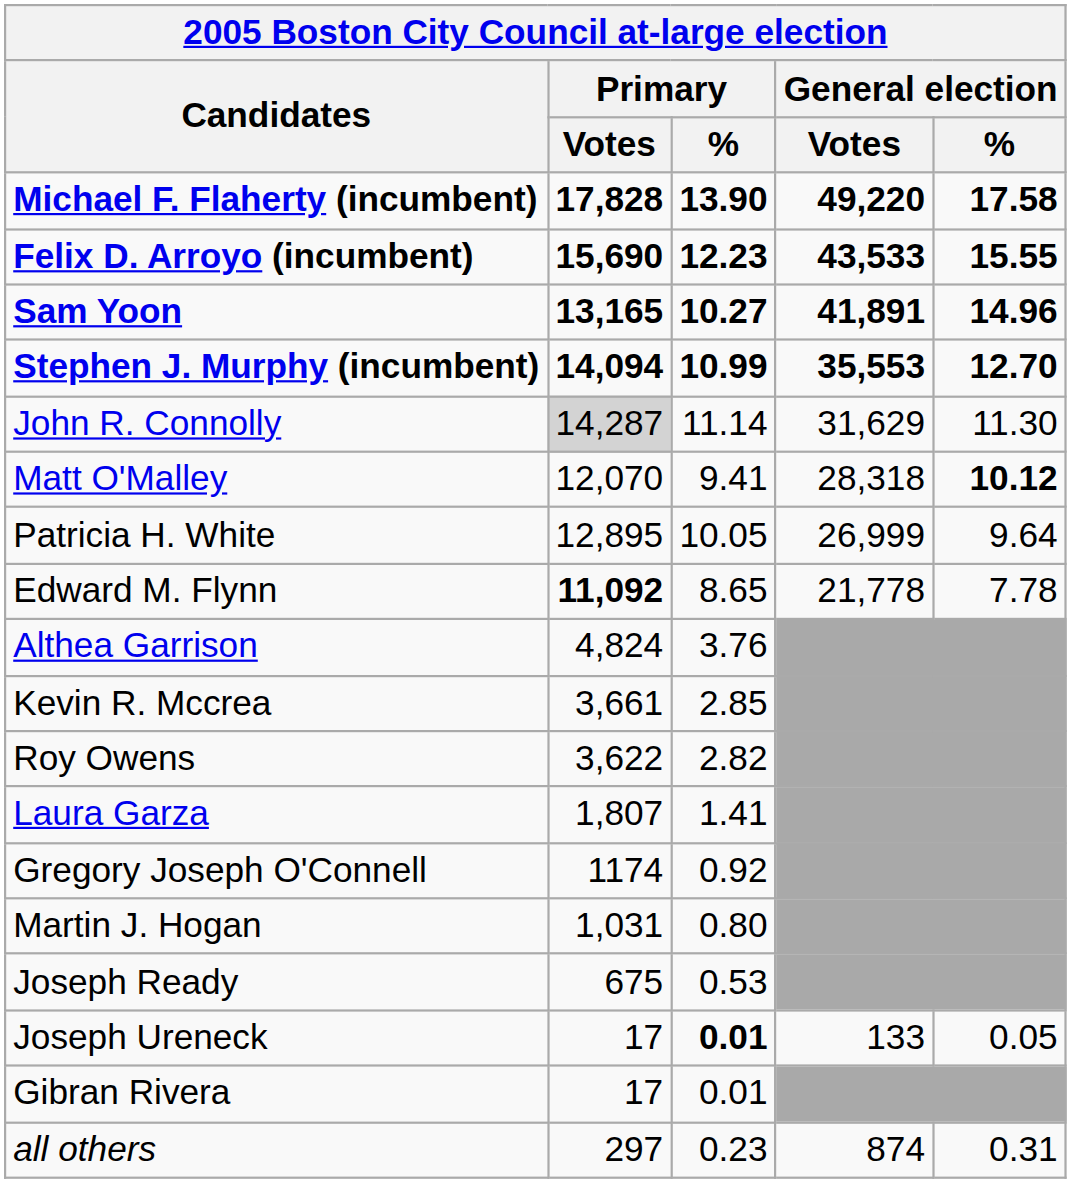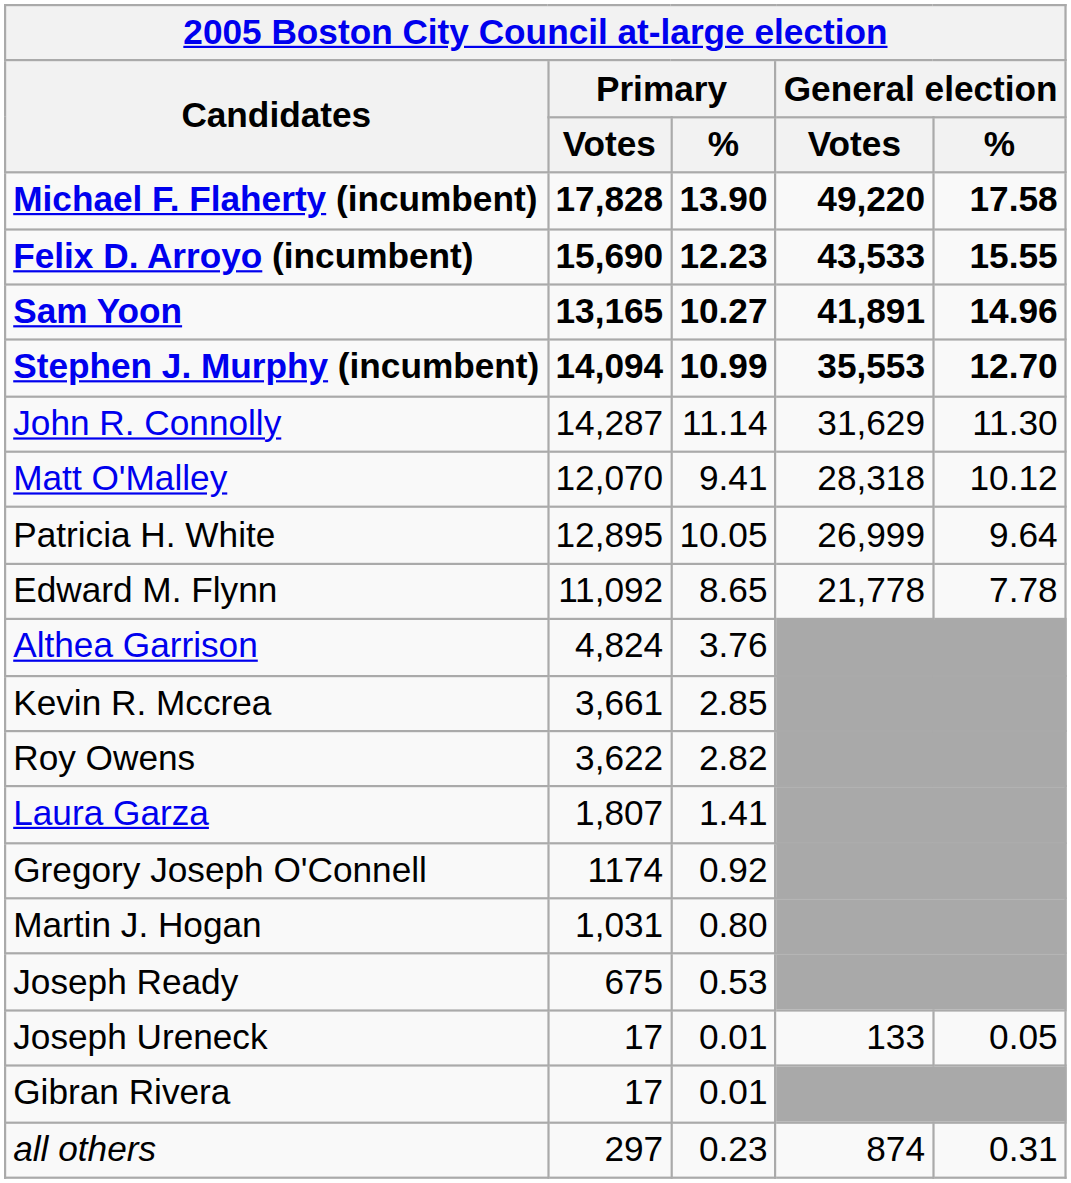(609, 423) lightgrey background -> (609, 423) no background
(1014, 479) bold -> (1014, 479) normal
(610, 590) bold -> (611, 590) normal
(733, 1037) bold -> (733, 1037) normal
